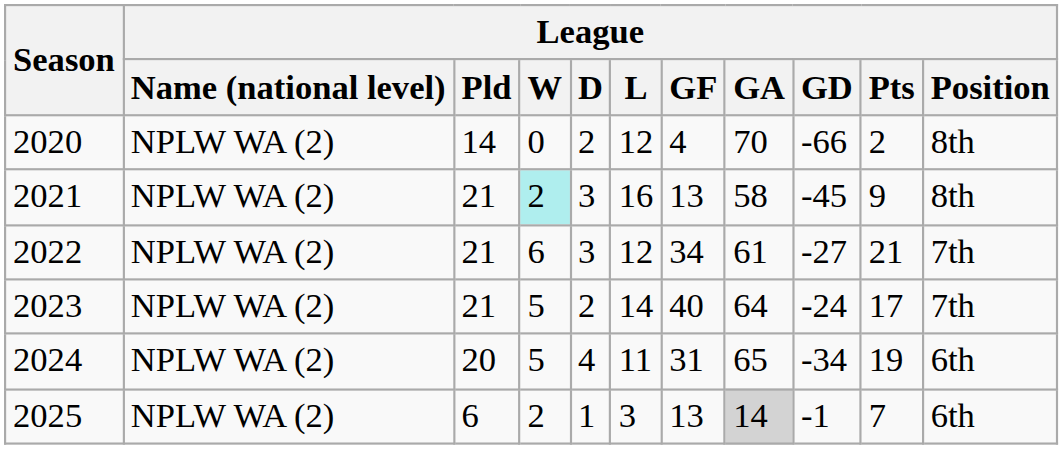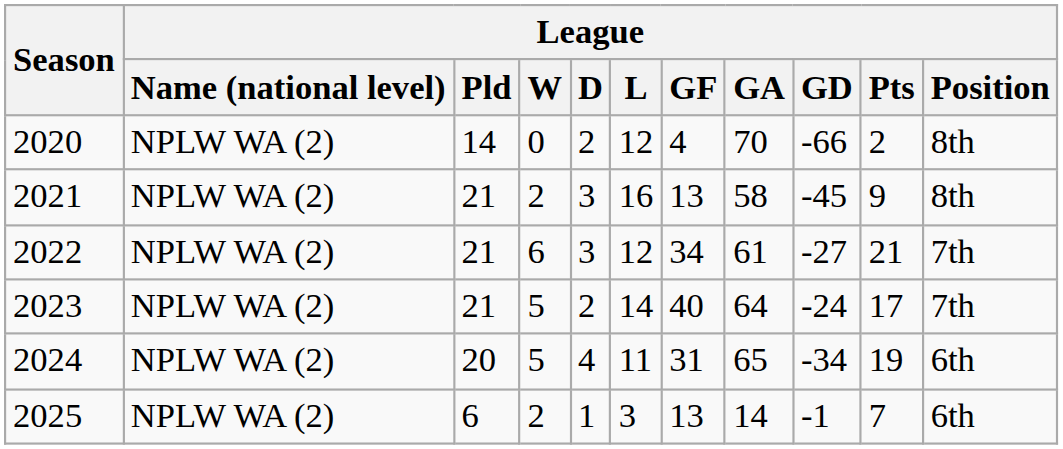(536, 196) paleturquoise background -> (536, 196) no background
(750, 415) lightgrey background -> (750, 415) no background
